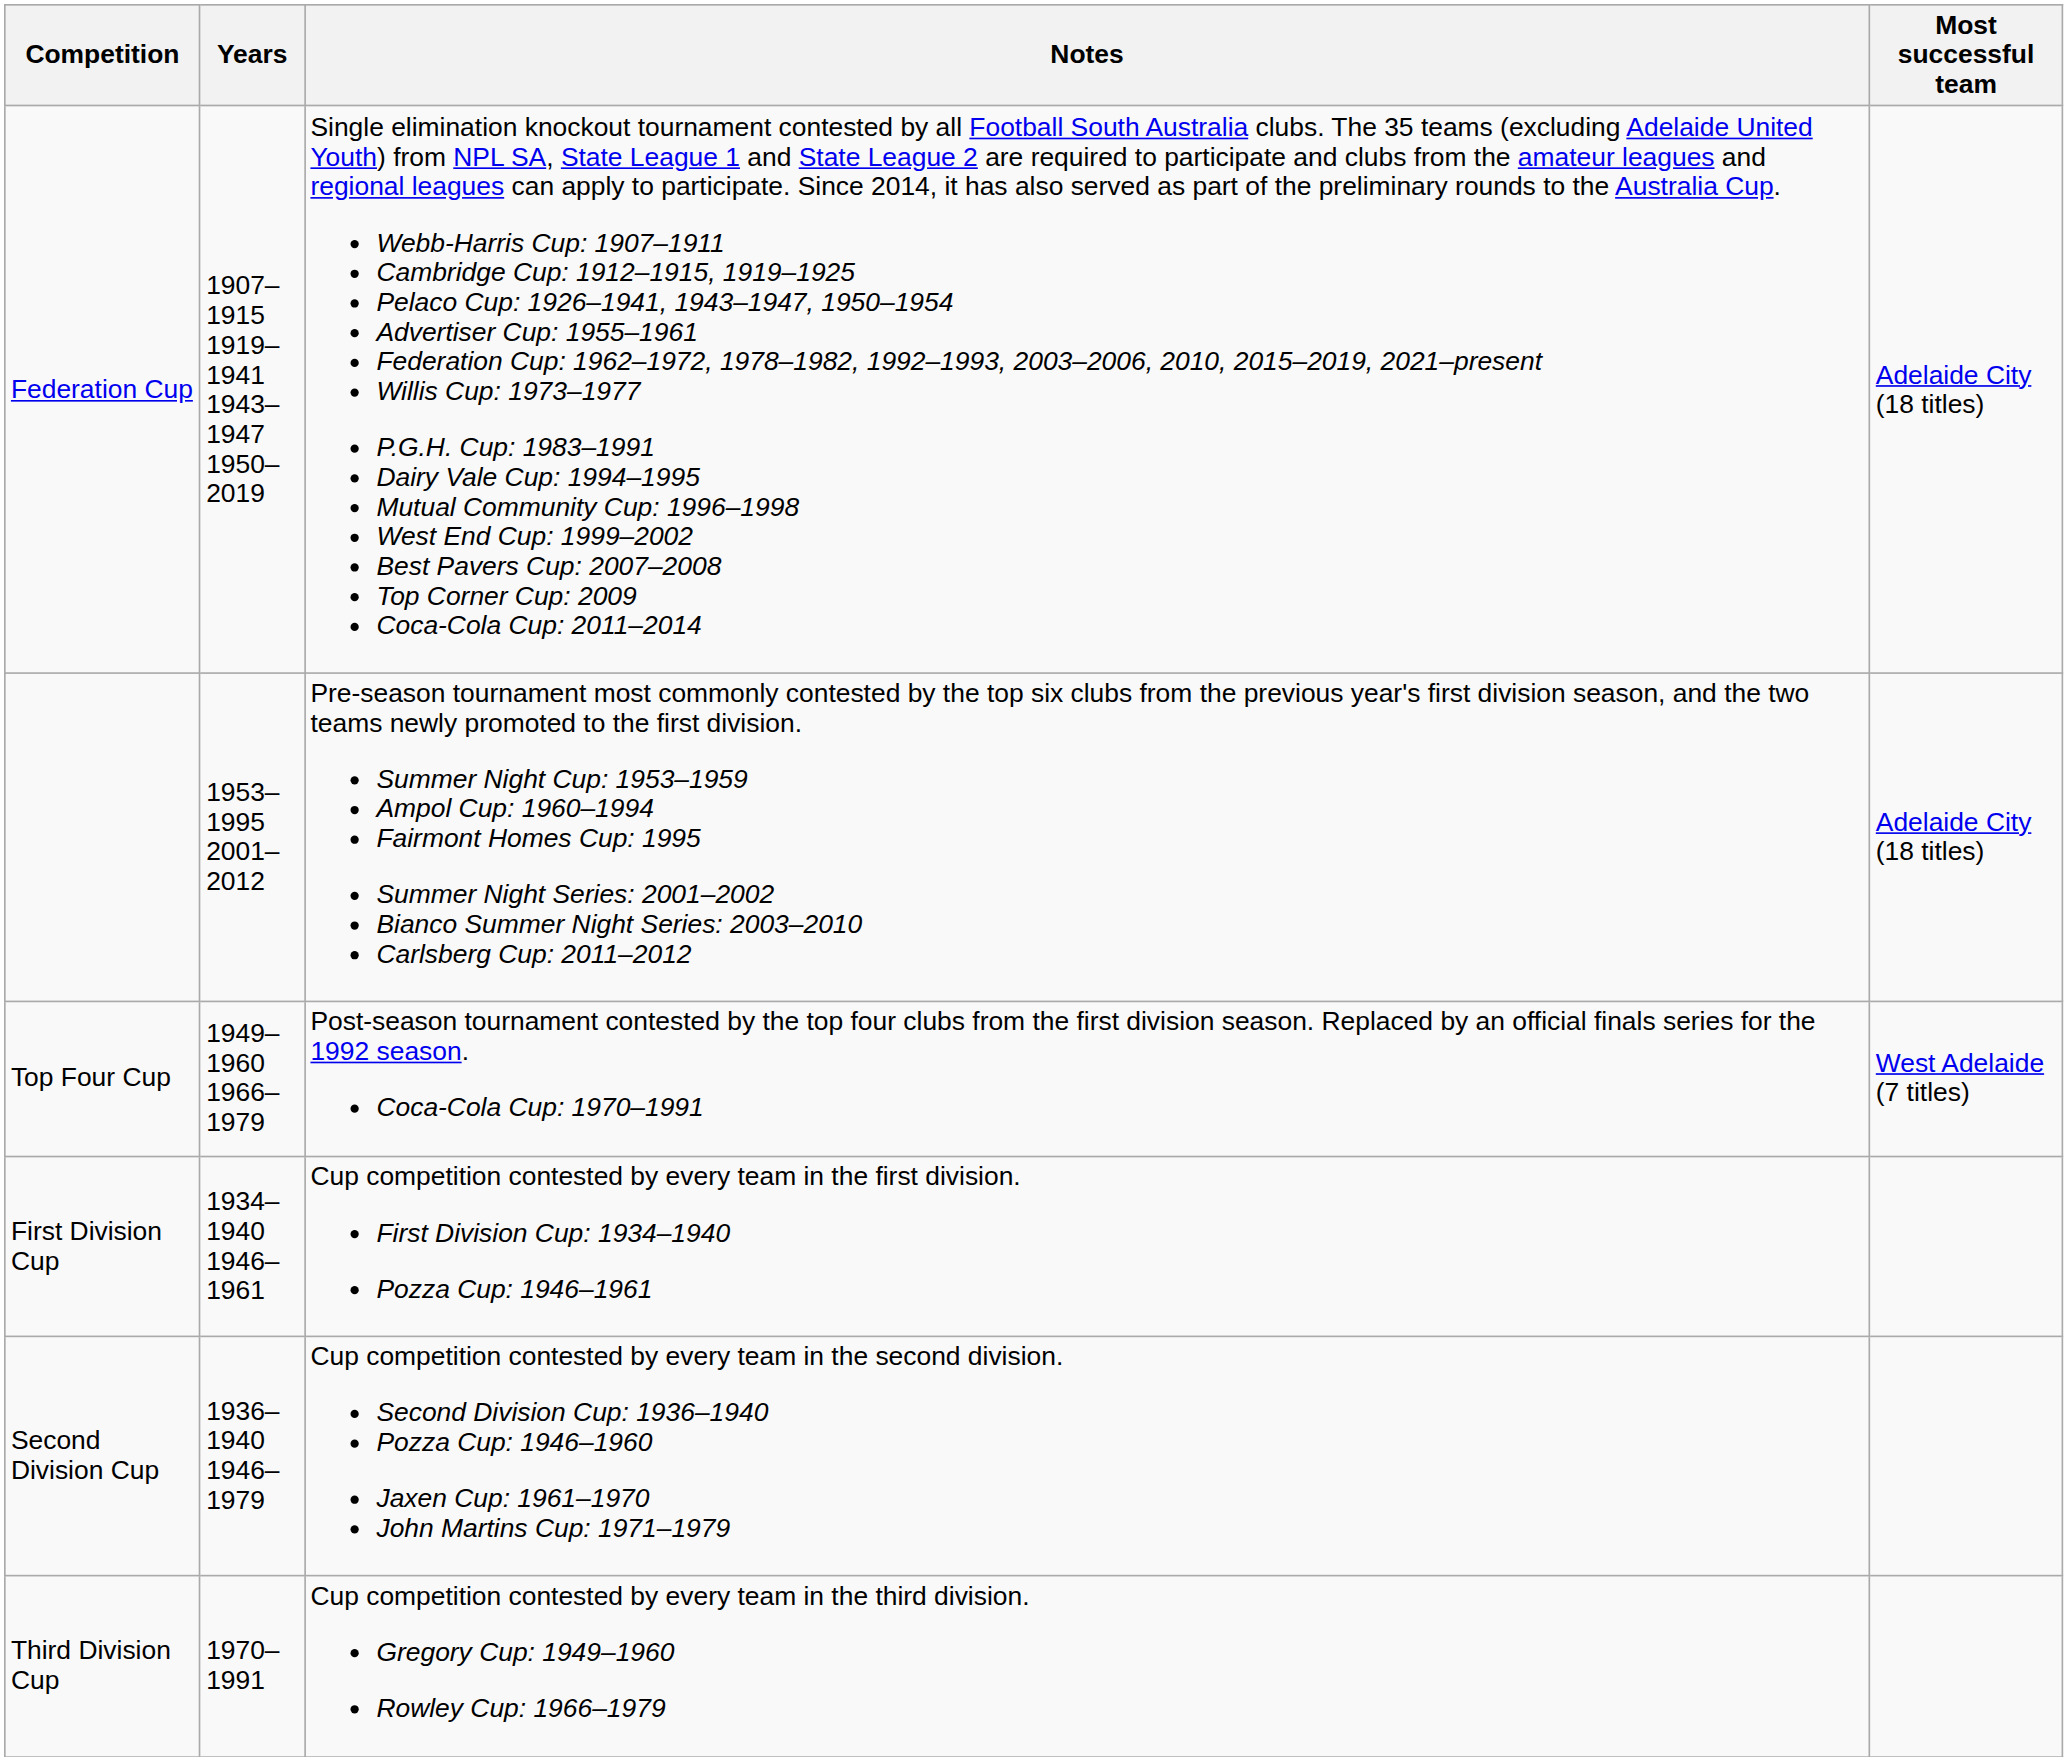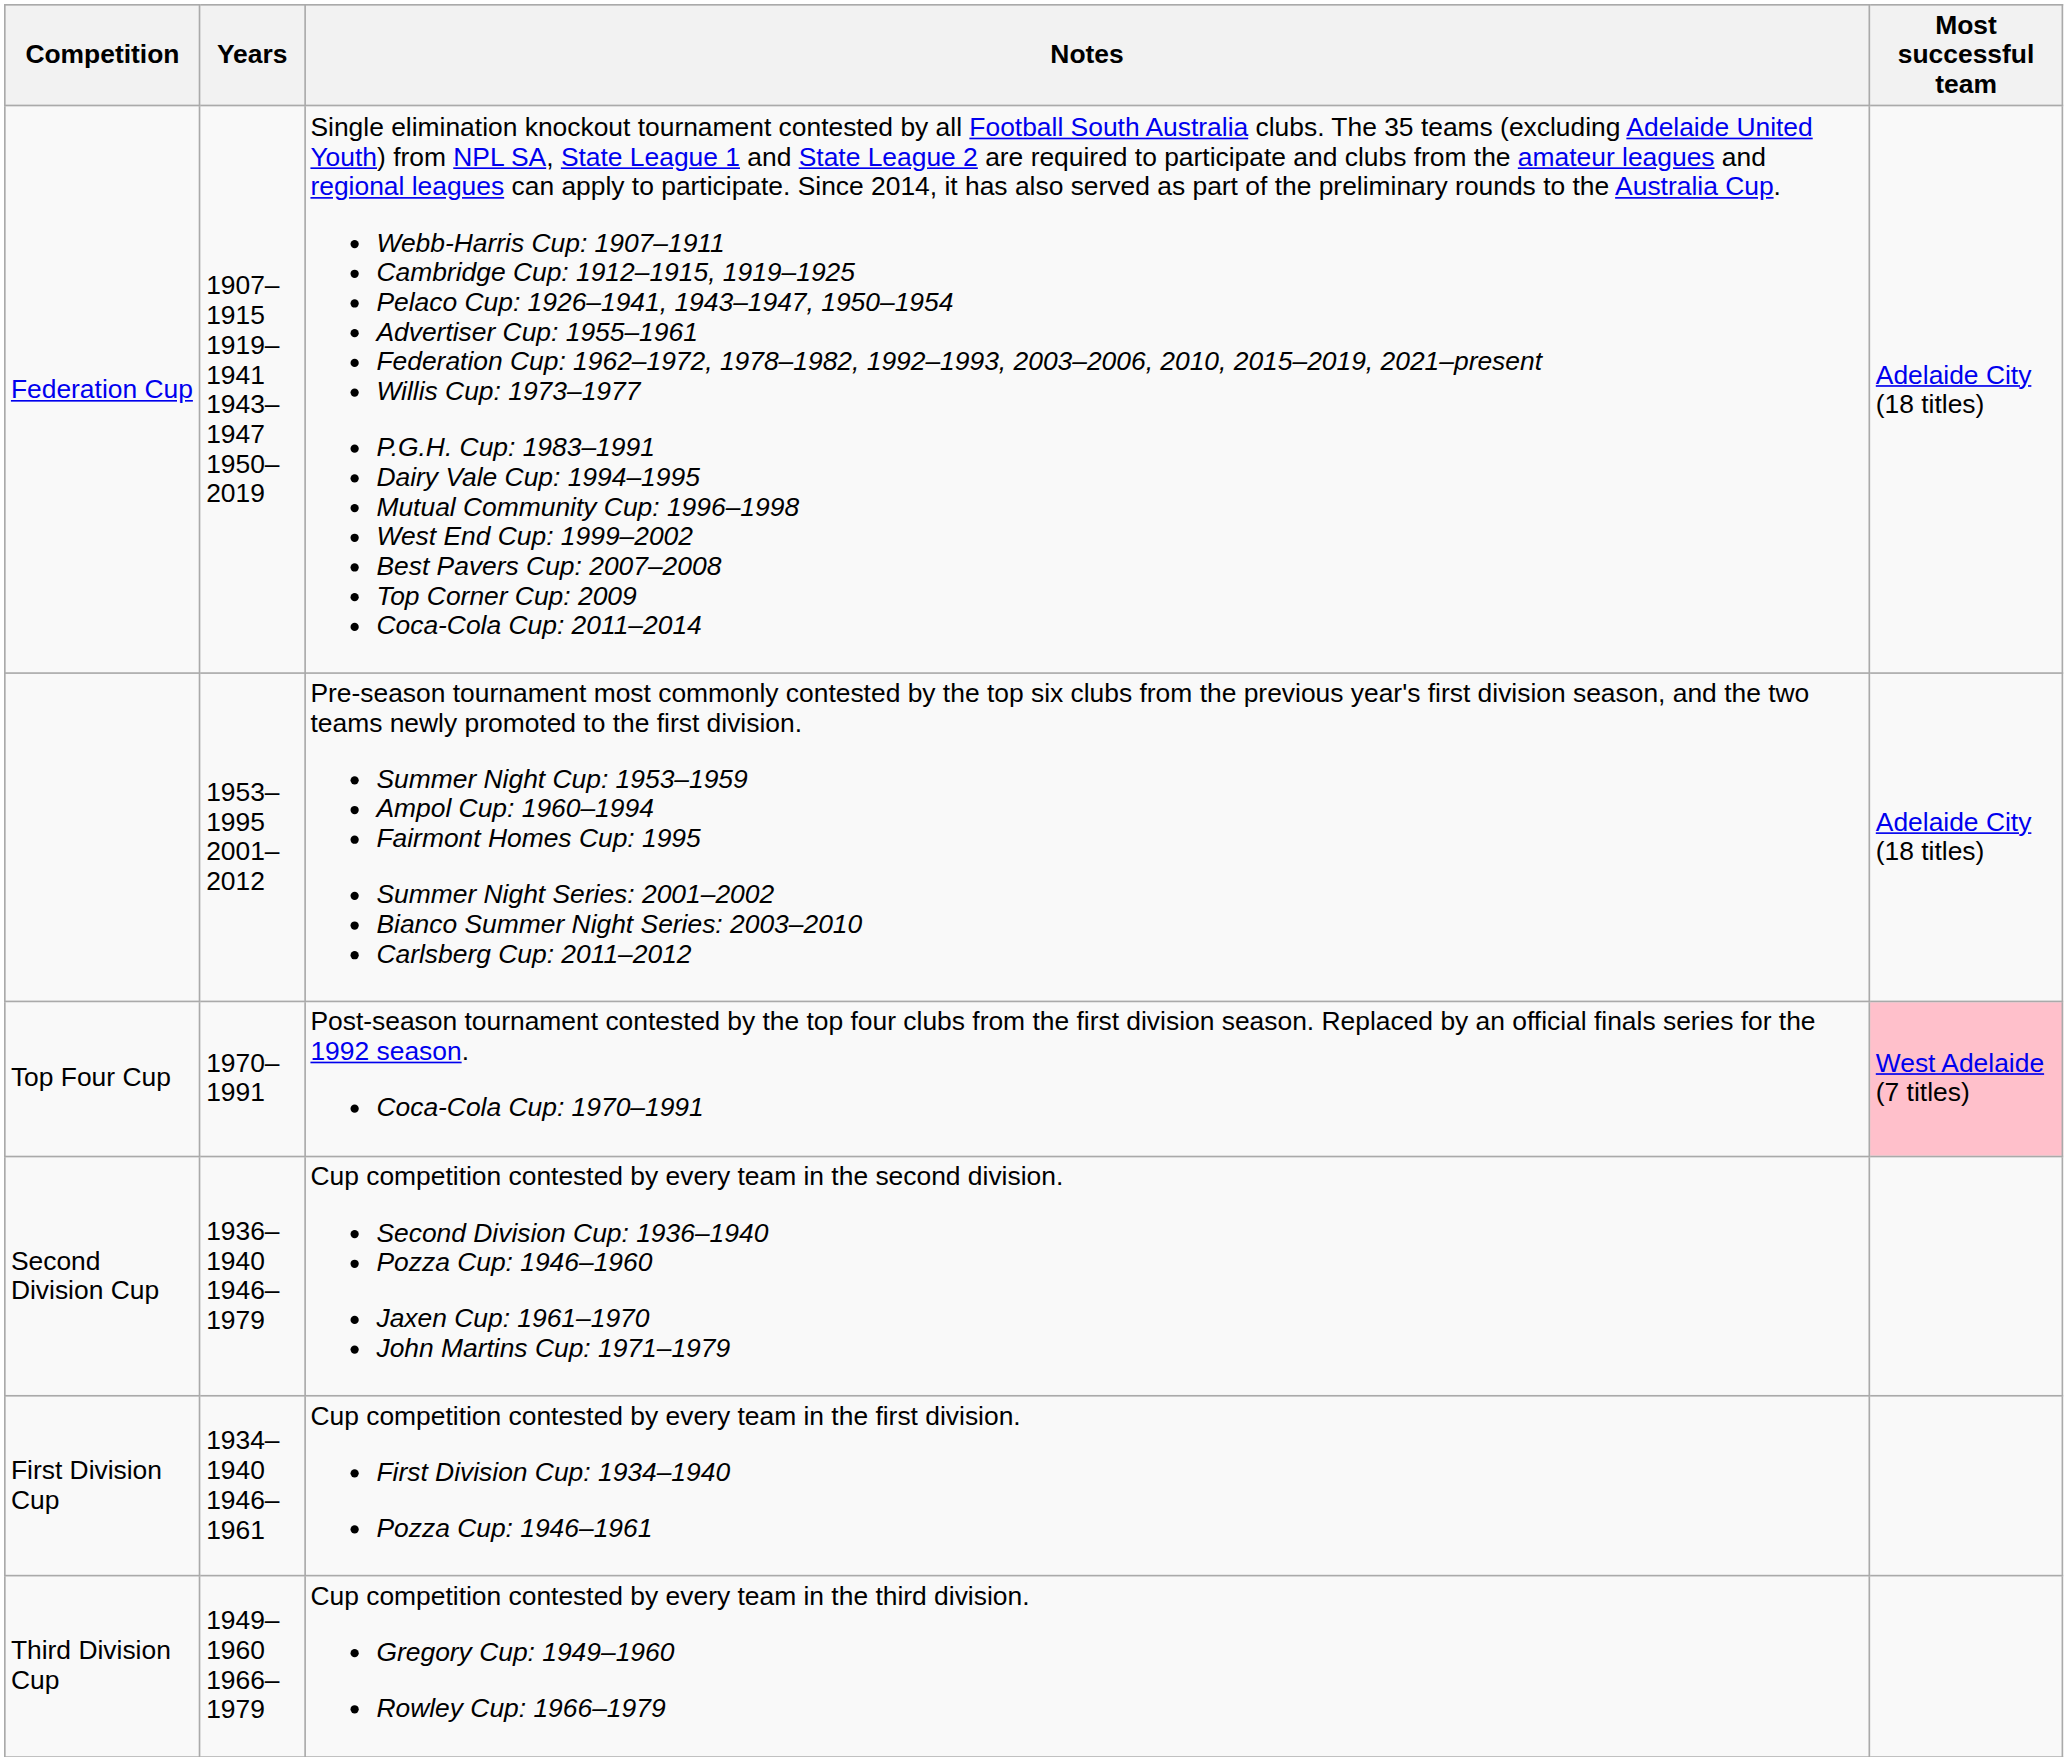(243, 1078) 1949–1960 1966–1979 -> (243, 1078) 1970–1991
(1960, 1078) no background -> (1960, 1078) pink background
rows swapped: (86, 1245) <-> (85, 1455)
(243, 1665) 1970–1991 -> (243, 1665) 1949–1960 1966–1979
